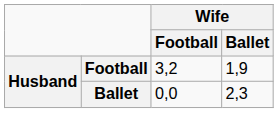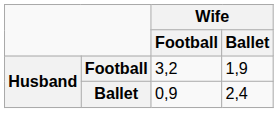(166, 94) 0,0 -> (166, 94) 0,9
(237, 94) 2,3 -> (237, 94) 2,4
